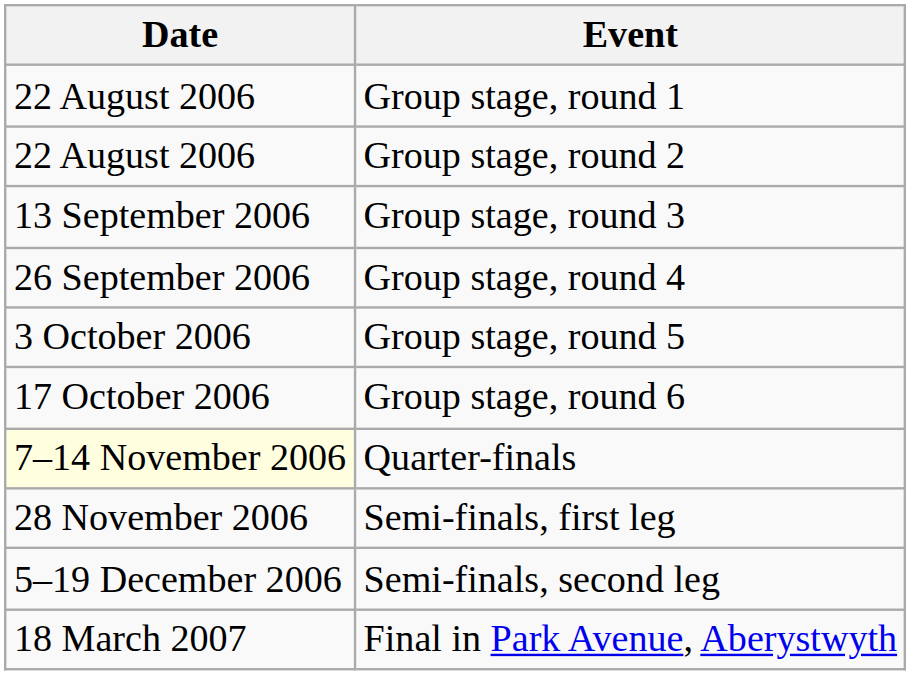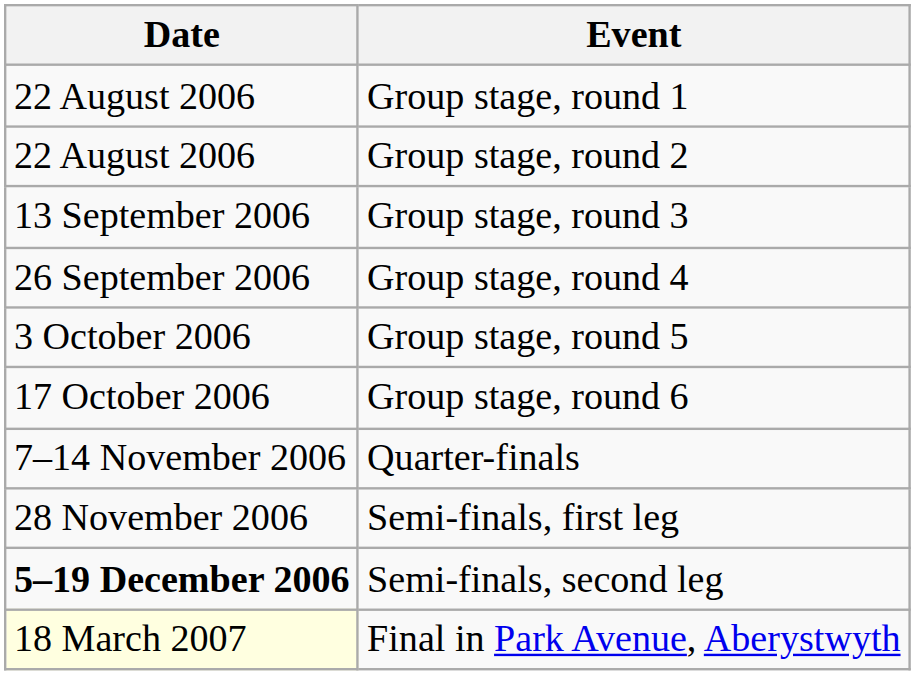(180, 457) lightyellow background -> (180, 457) no background
(178, 578) normal -> (182, 578) bold
(130, 638) no background -> (130, 638) lightyellow background
